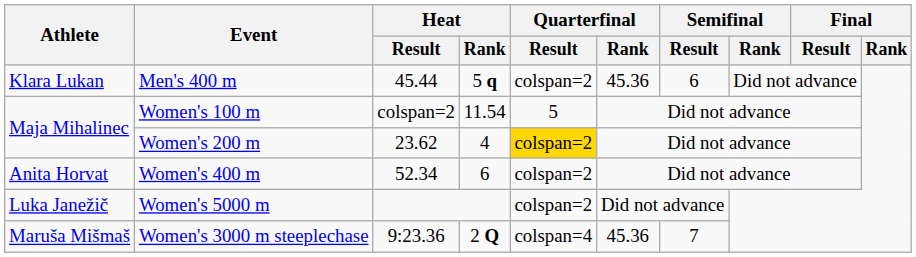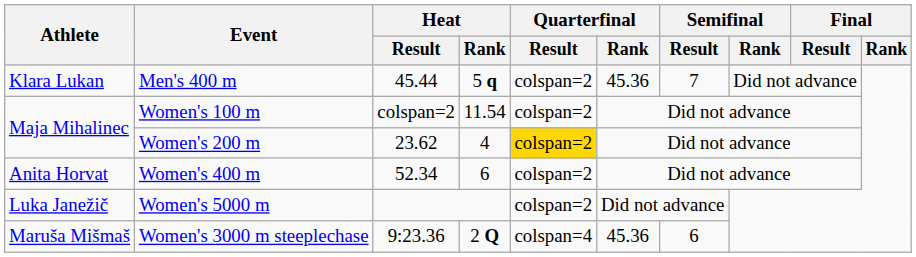(694, 80) 6 -> (694, 80) 7
(553, 112) 5 -> (553, 112) colspan=2
(694, 236) 7 -> (694, 236) 6
